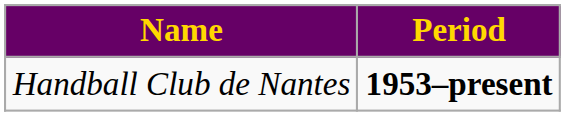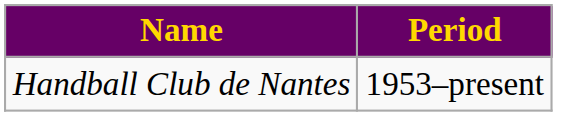(459, 83) bold -> (455, 83) normal
